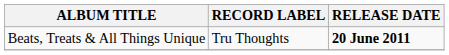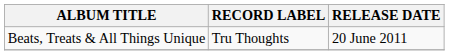(371, 38) bold -> (370, 38) normal
